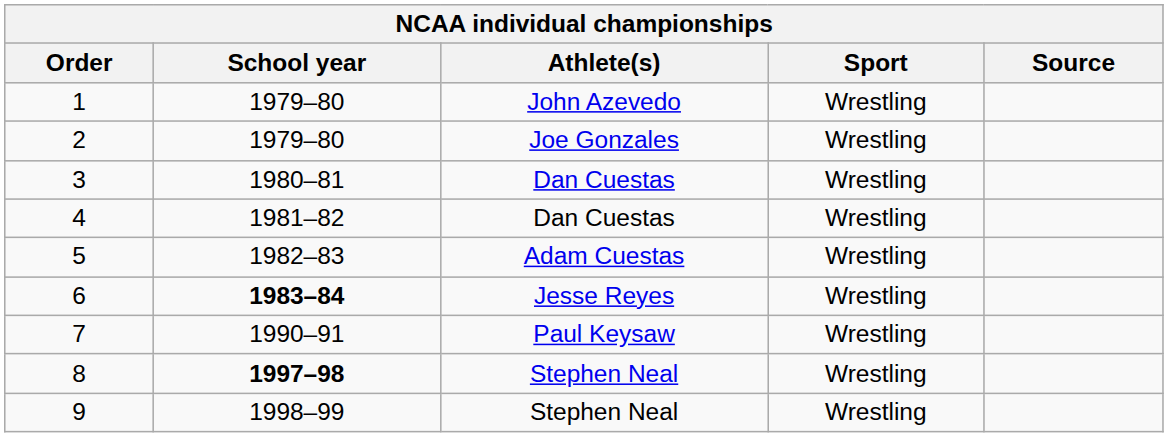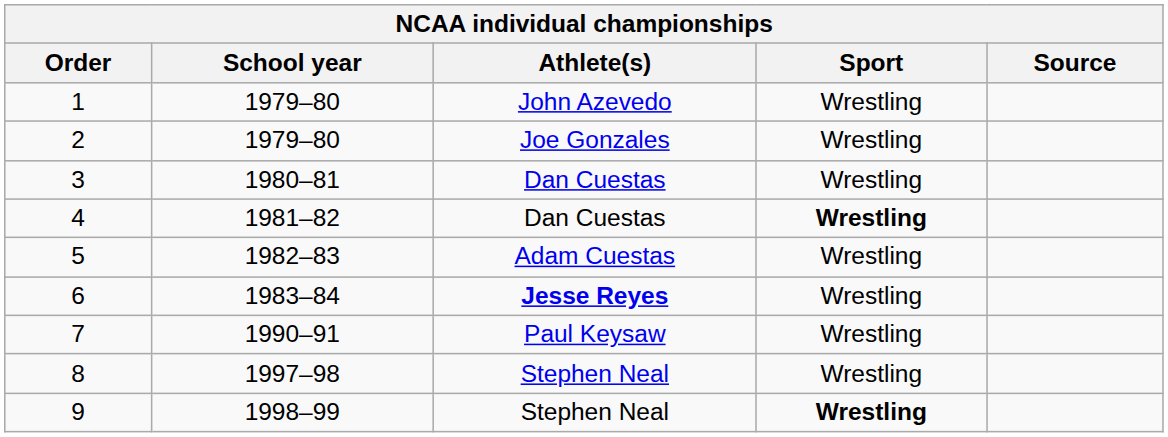(876, 218) normal -> (871, 218) bold
(297, 295) bold -> (292, 295) normal
(604, 295) normal -> (595, 295) bold
(297, 373) bold -> (292, 373) normal
(876, 412) normal -> (871, 412) bold
